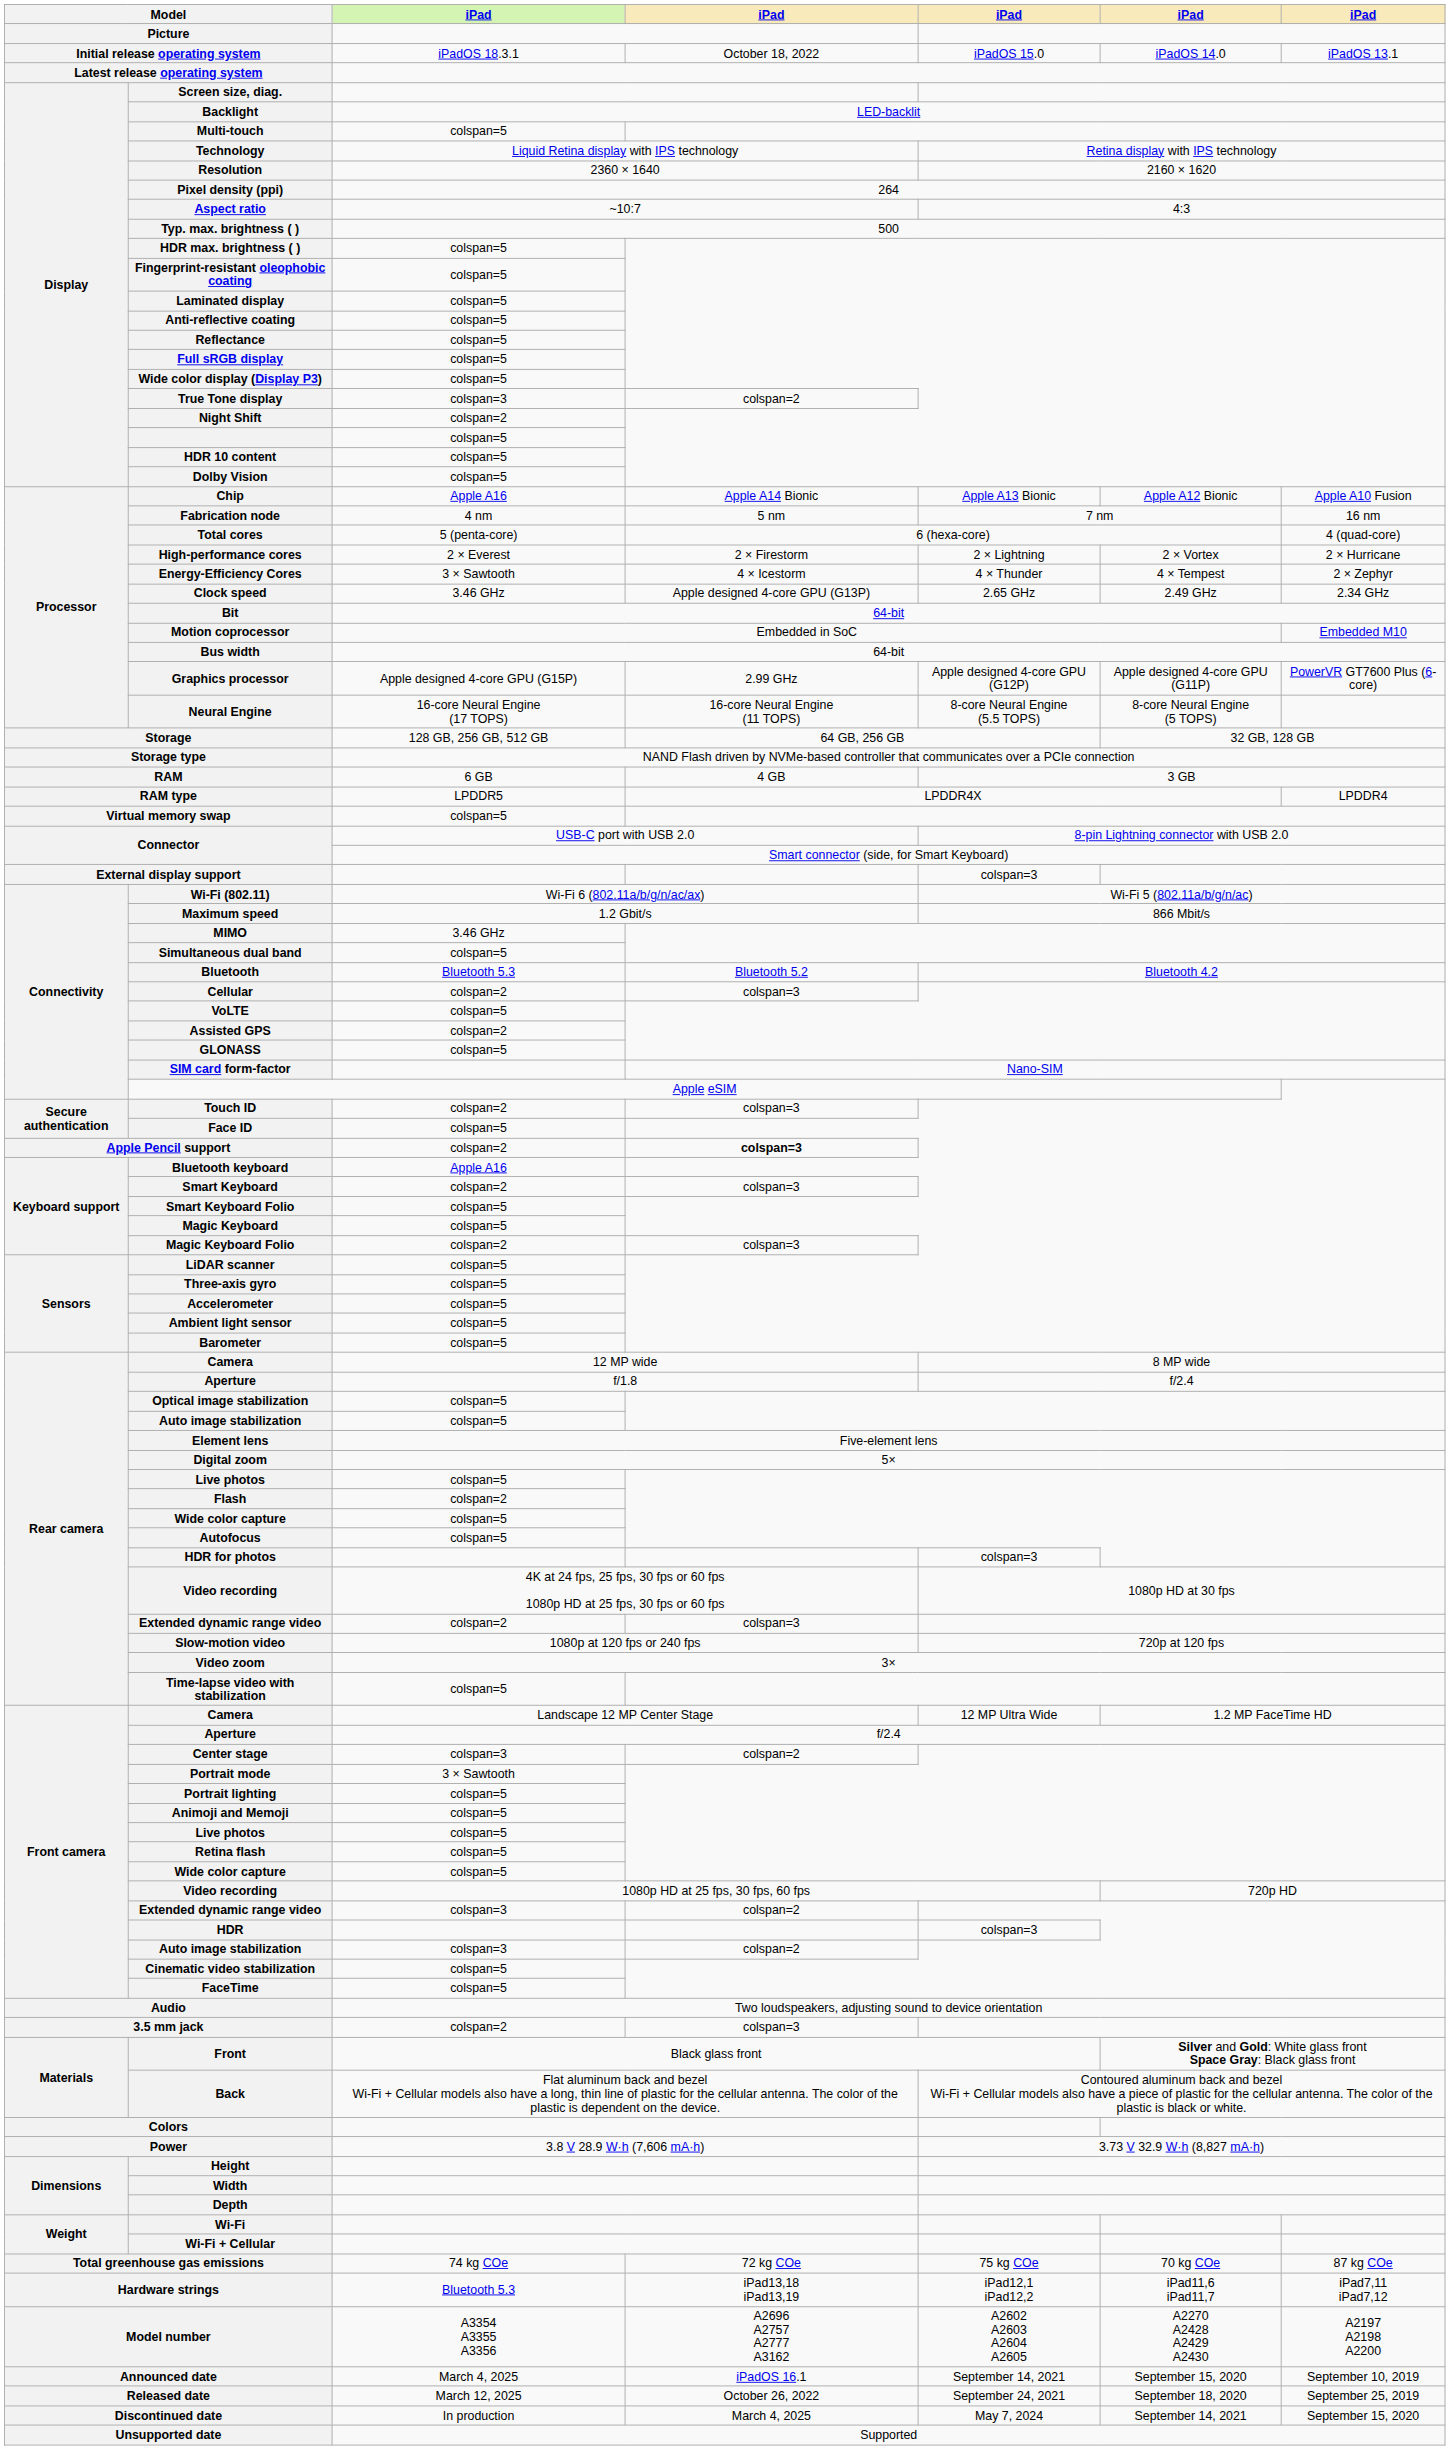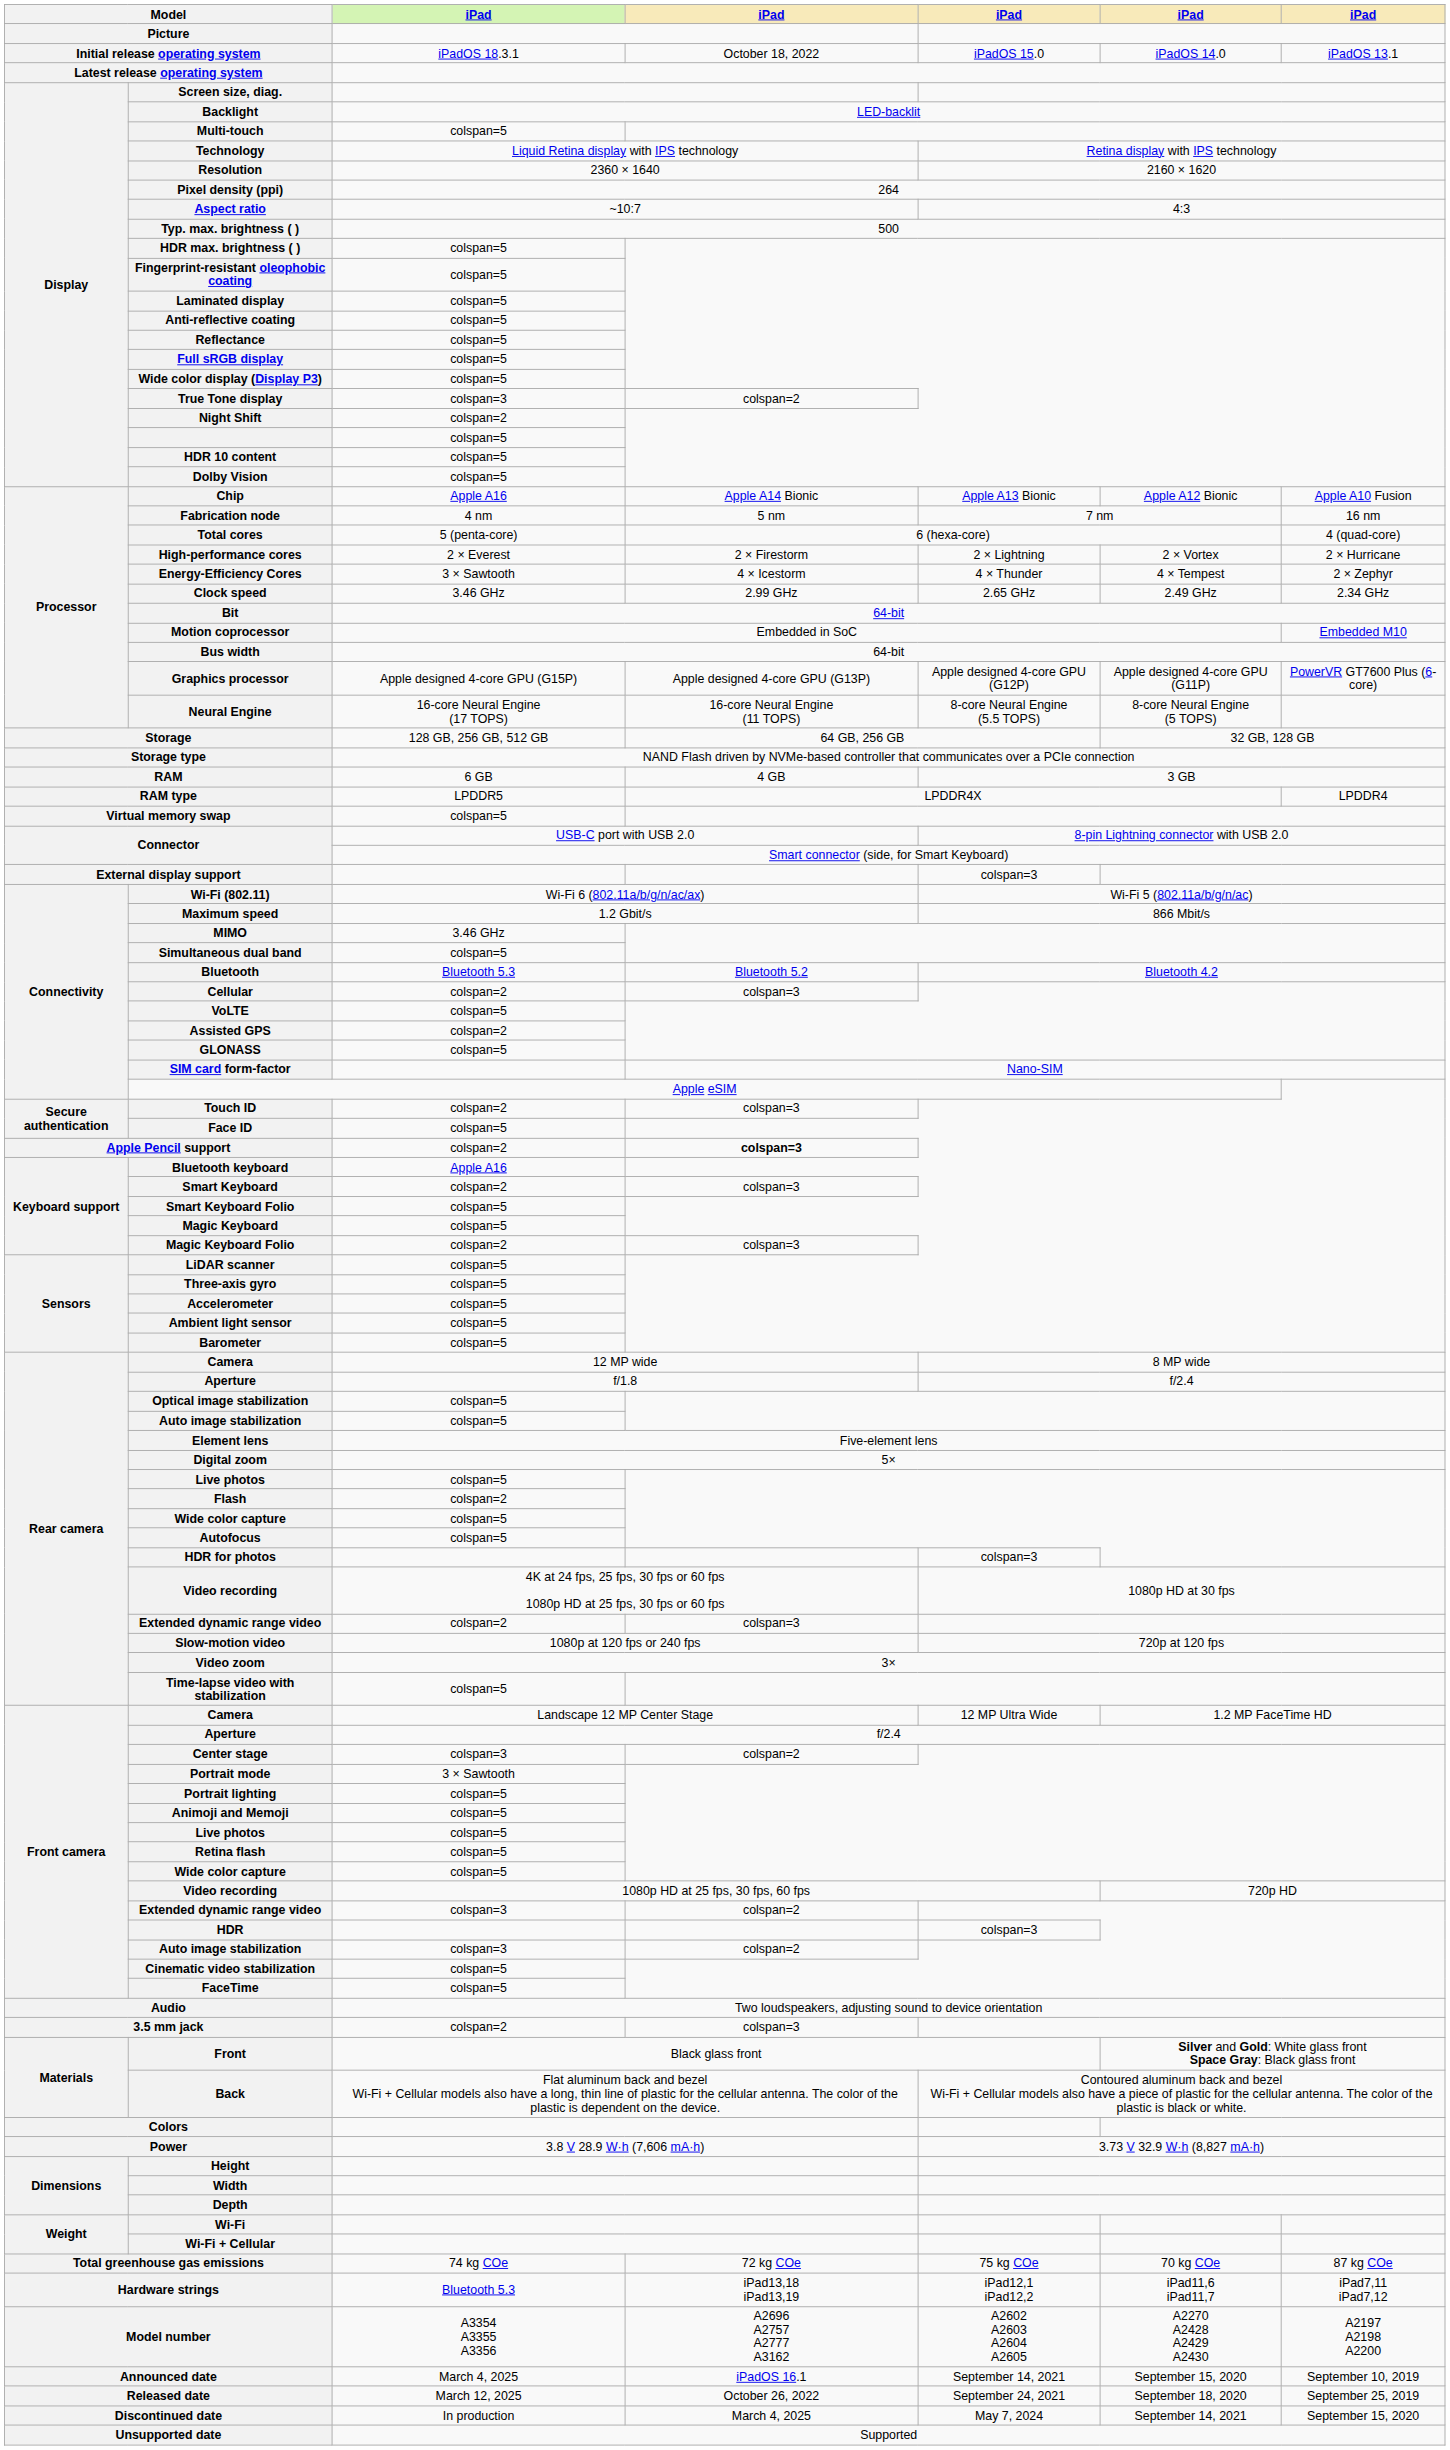(771, 593) Apple designed 4-core GPU (G13P) -> (771, 593) 2.99 GHz
(771, 678) 2.99 GHz -> (771, 678) Apple designed 4-core GPU (G13P)
